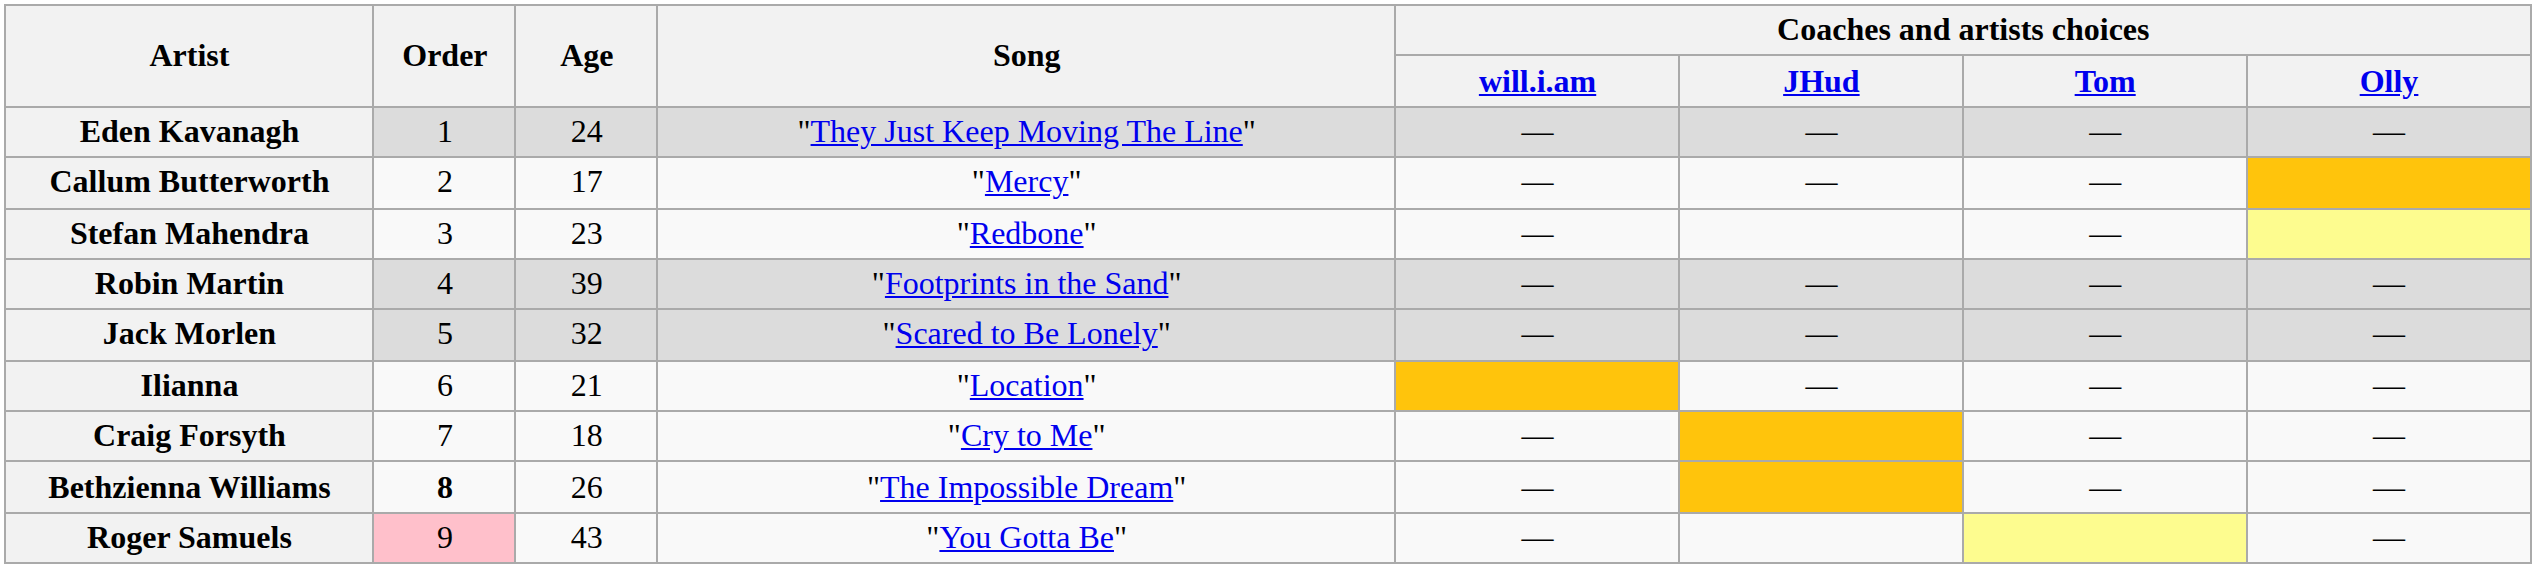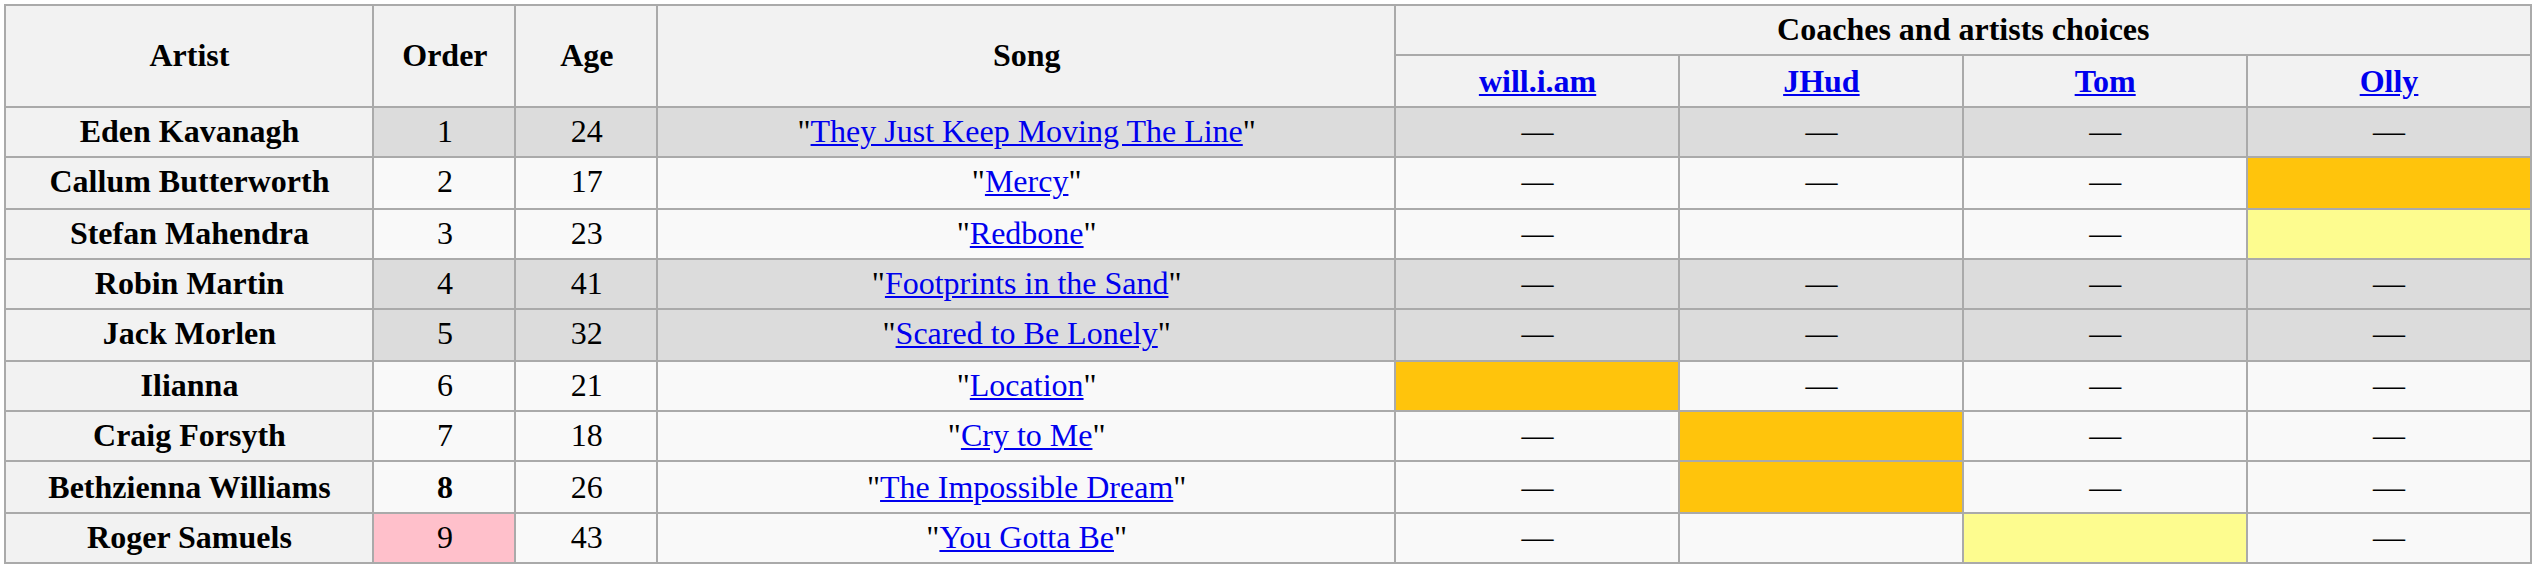(587, 283) 39 -> (587, 283) 41
